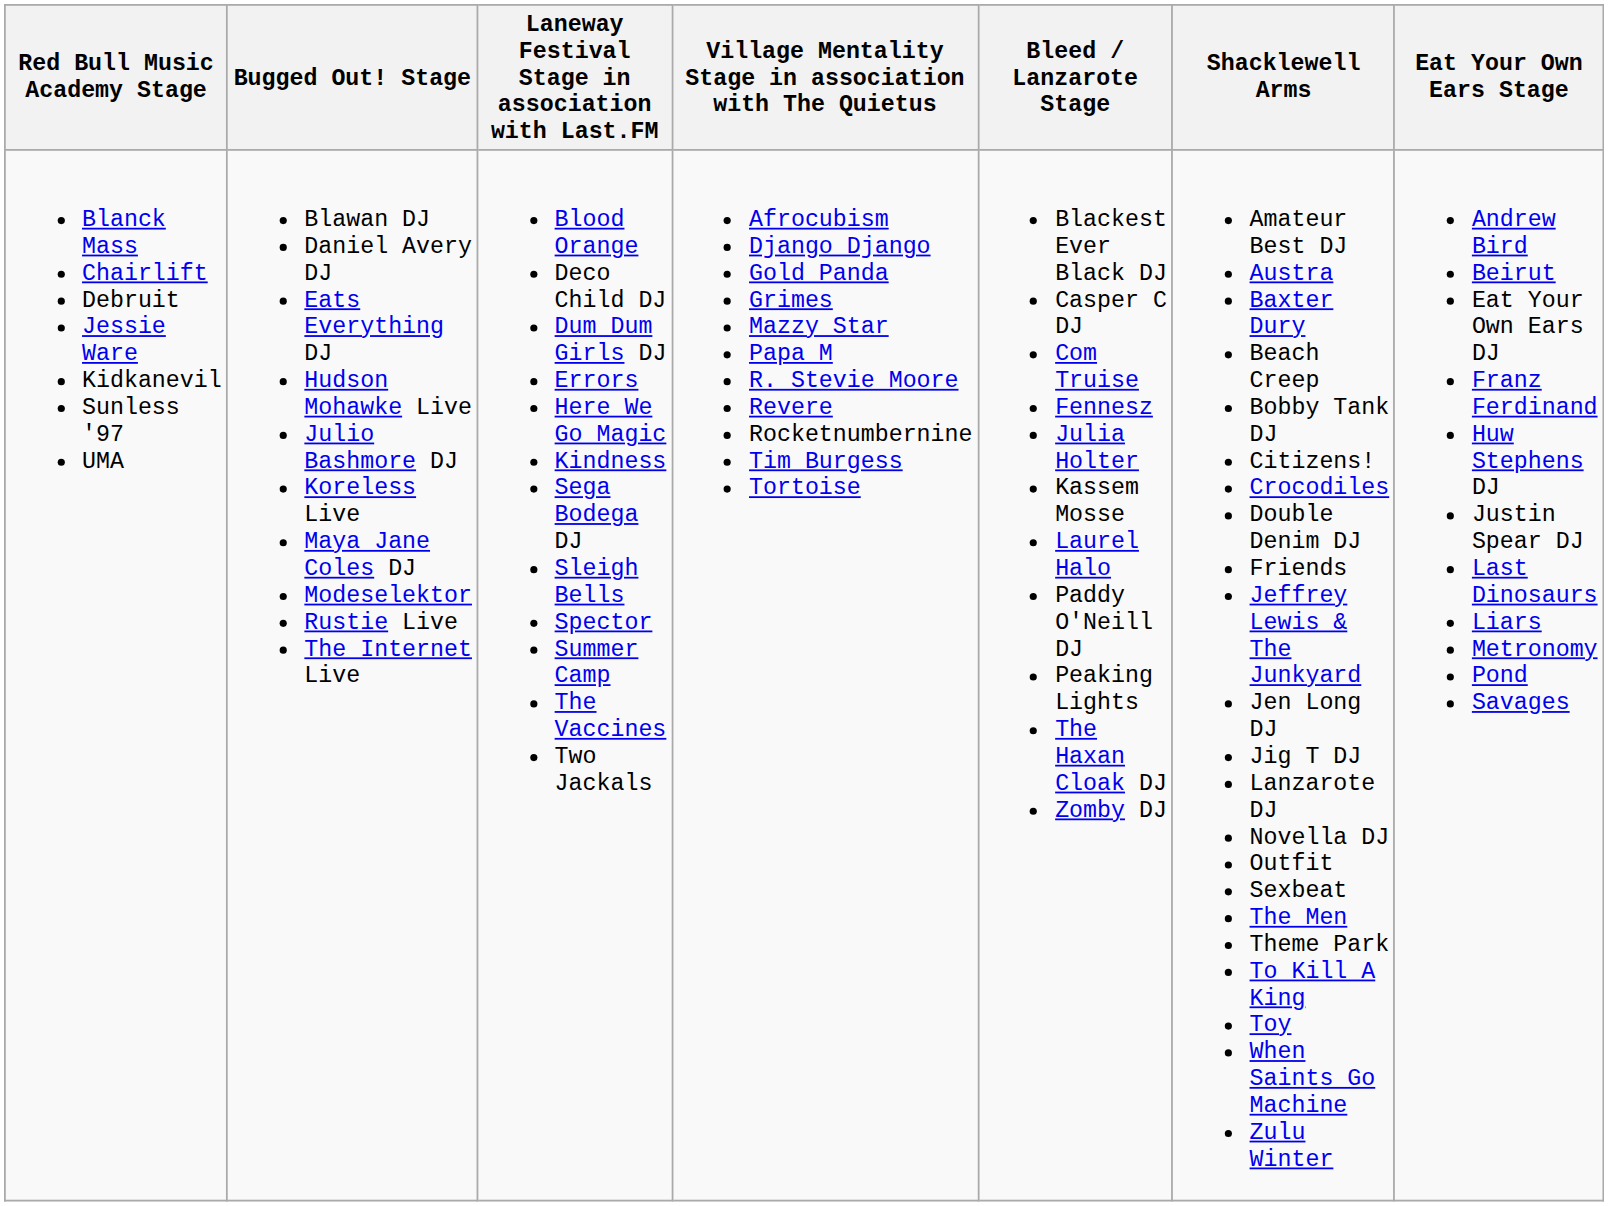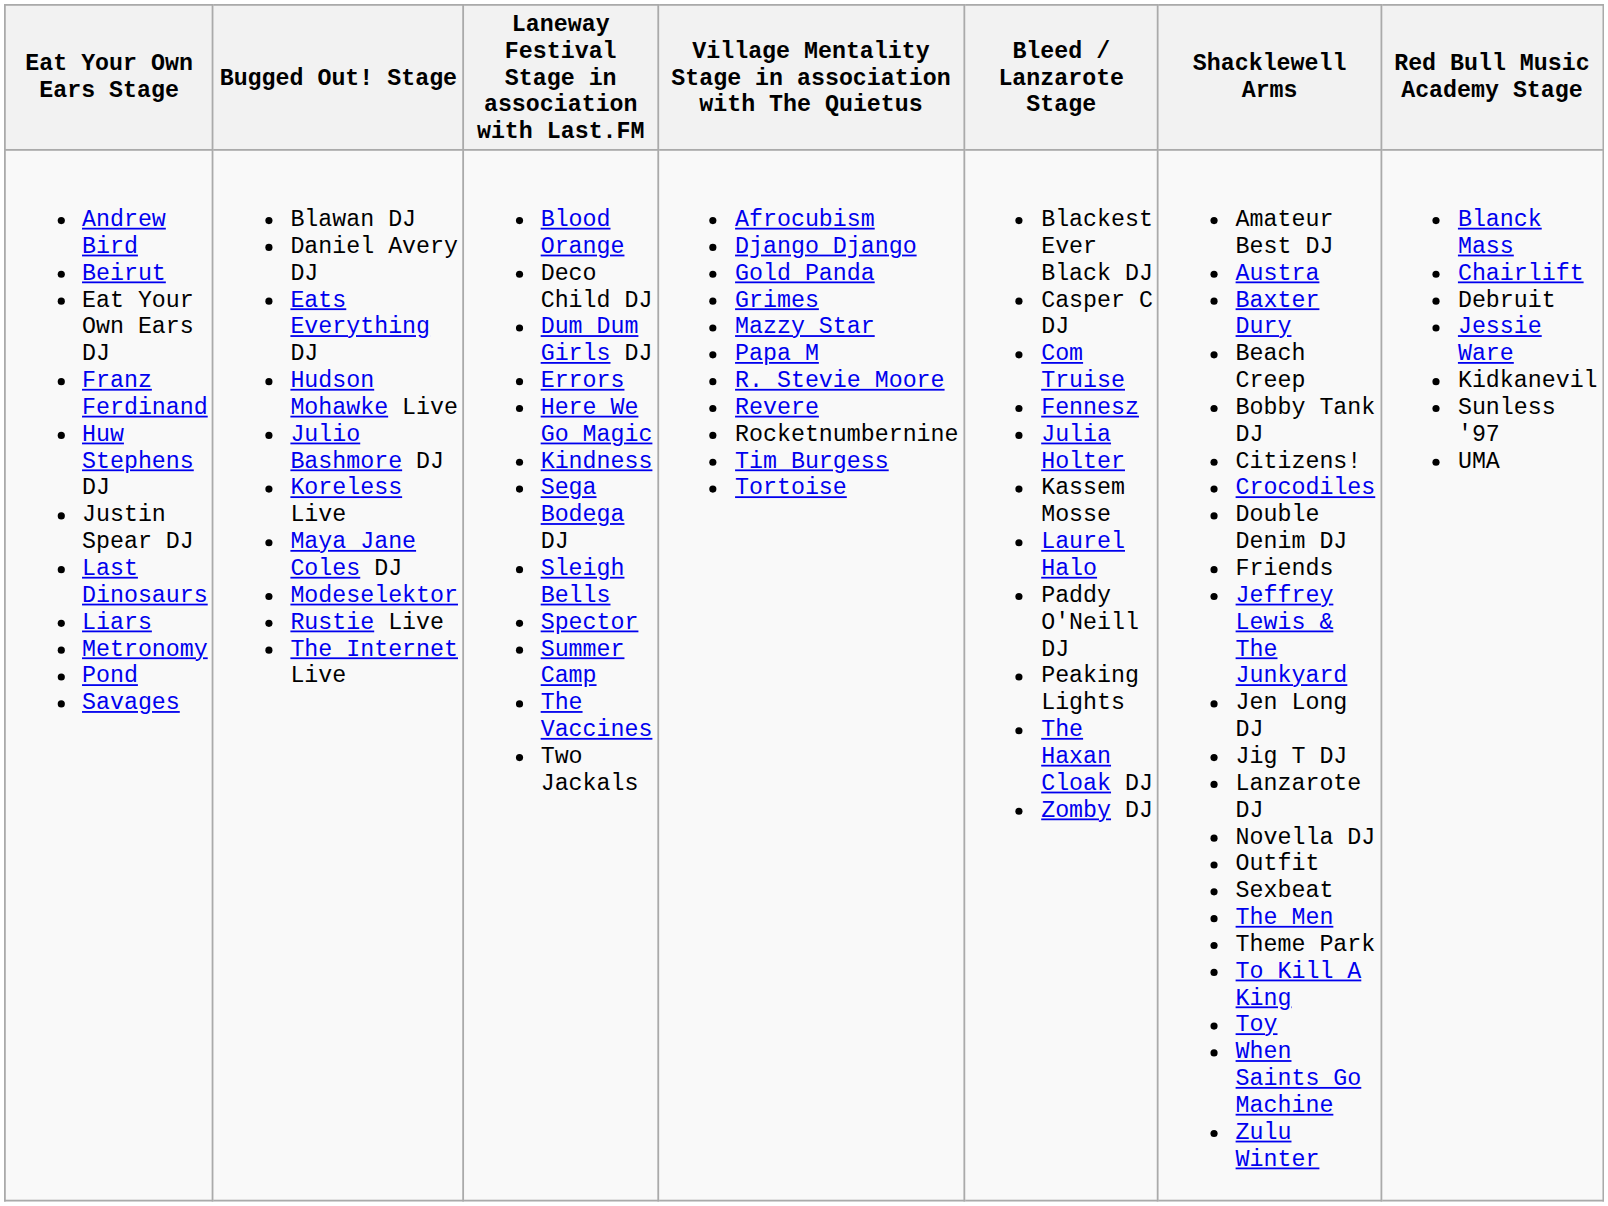columns swapped: (1499, 78) <-> (116, 78)
